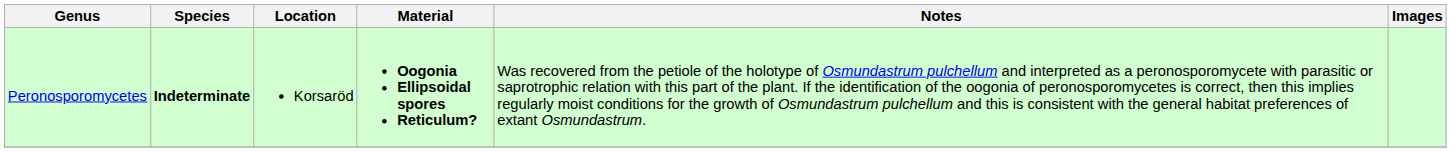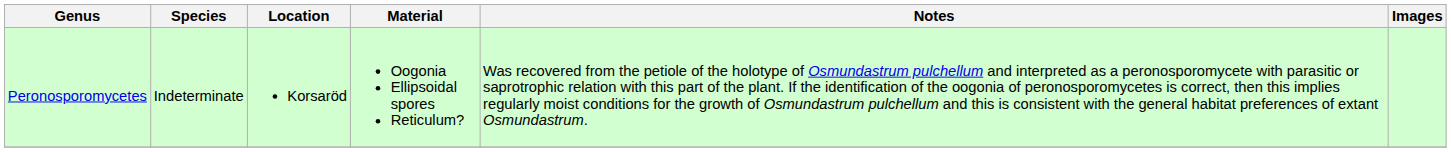(202, 95) bold -> (199, 95) normal
(425, 96) bold -> (415, 96) normal
